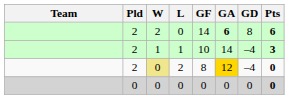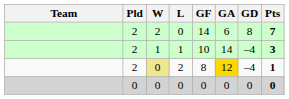(227, 31) bold -> (227, 31) normal
(273, 31) 6 -> (273, 31) 7
(273, 67) 0 -> (273, 67) 1
